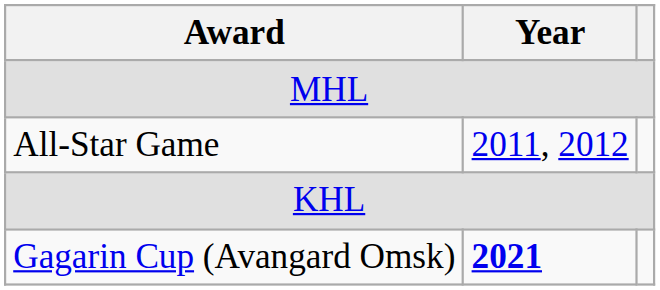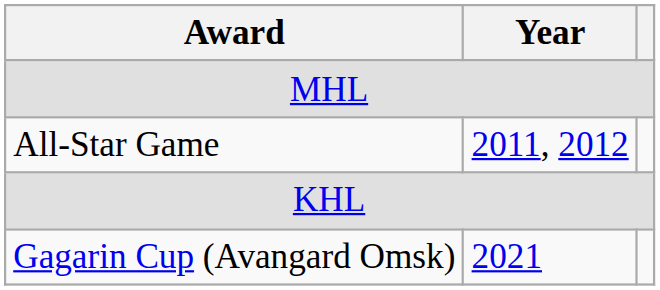(507, 255) bold -> (507, 255) normal
